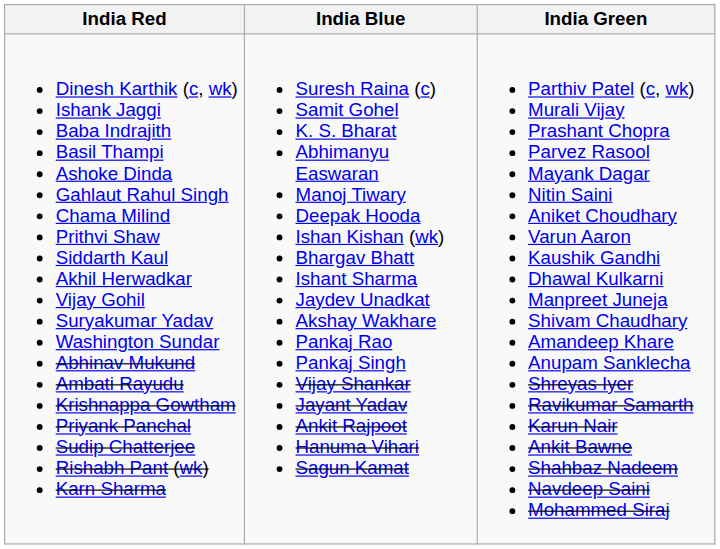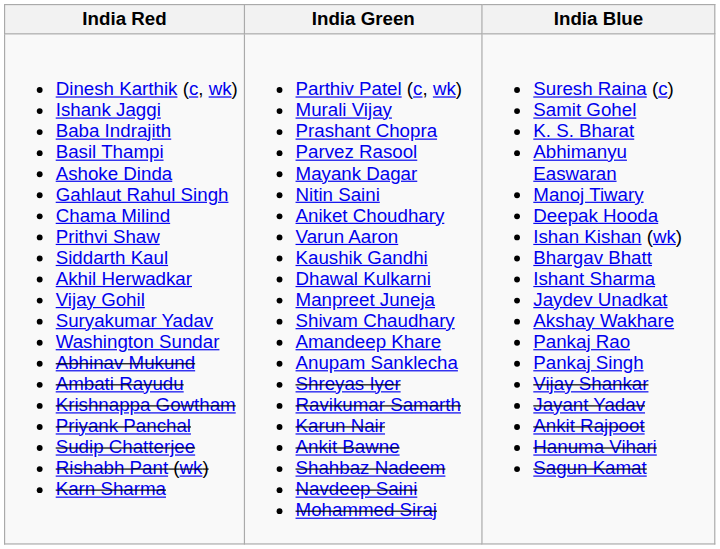columns swapped: (361, 19) <-> (596, 19)
